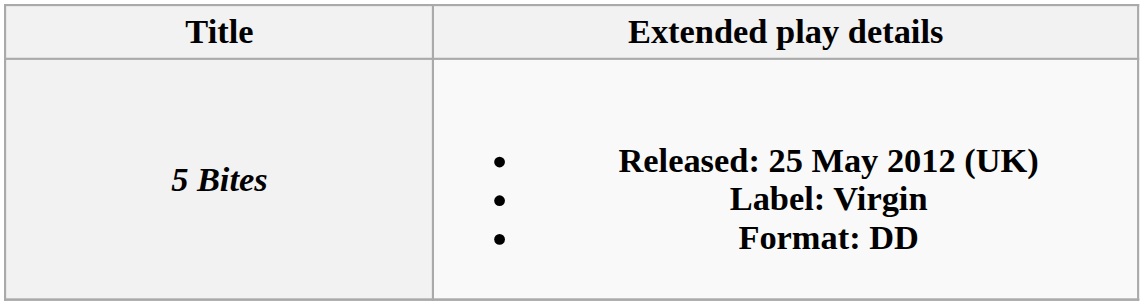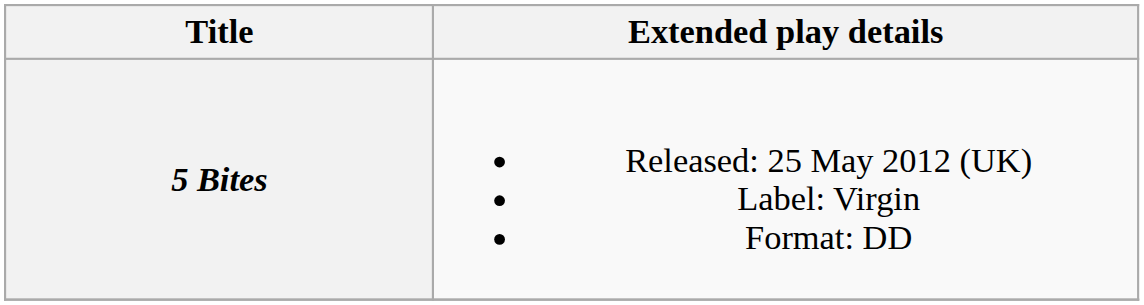(786, 199) bold -> (786, 199) normal
